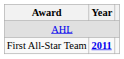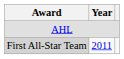(47, 45) no background -> (47, 45) lightgrey background
(102, 45) bold -> (102, 45) normal
